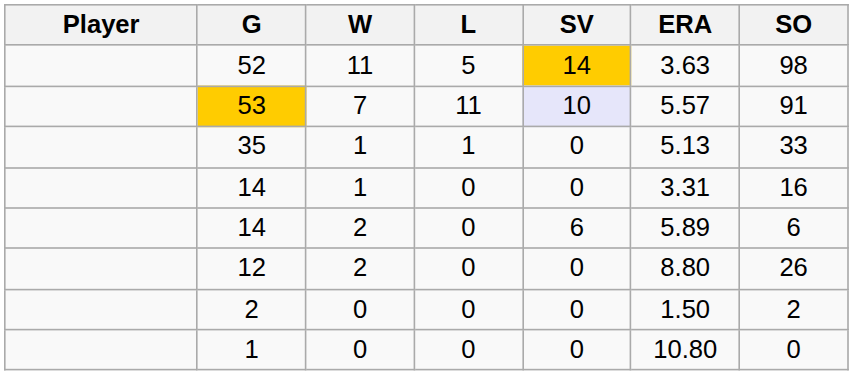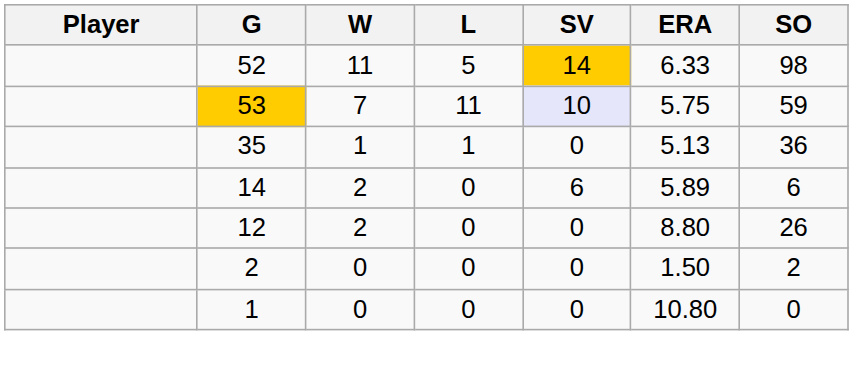(685, 65) 3.63 -> (685, 65) 6.33
(685, 106) 5.57 -> (685, 106) 5.75
(794, 106) 91 -> (794, 106) 59
(794, 146) 33 -> (794, 146) 36
- row: (252, 187)
